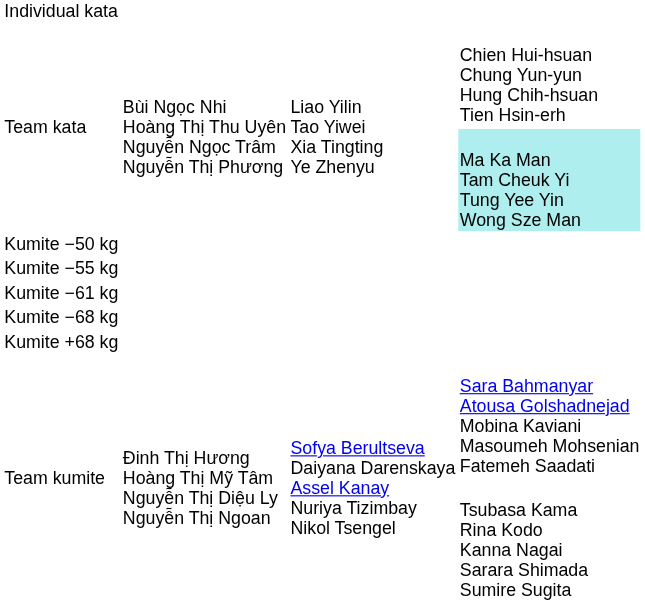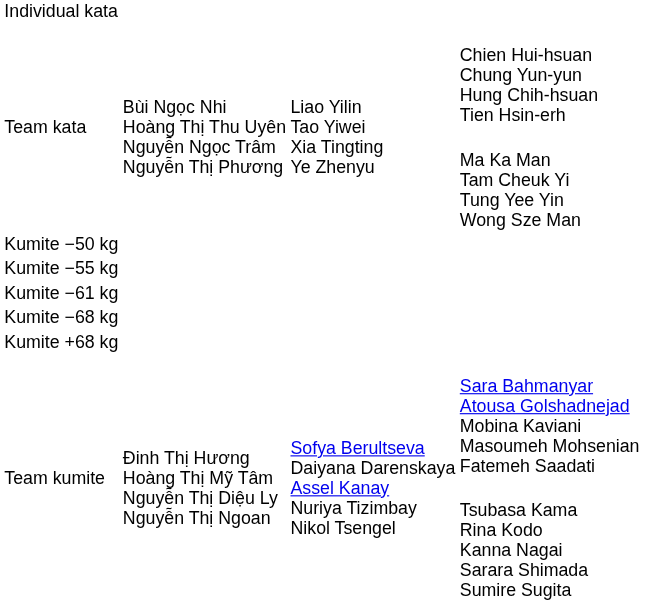(520, 189) paleturquoise background -> (520, 189) no background
